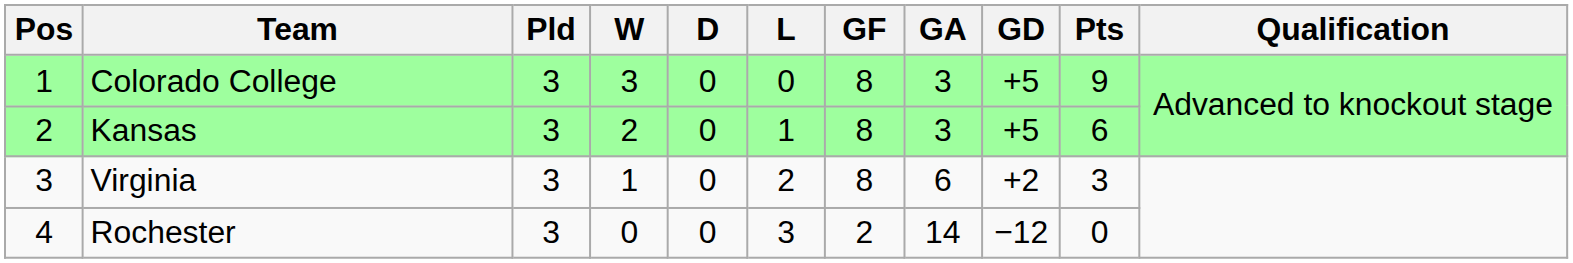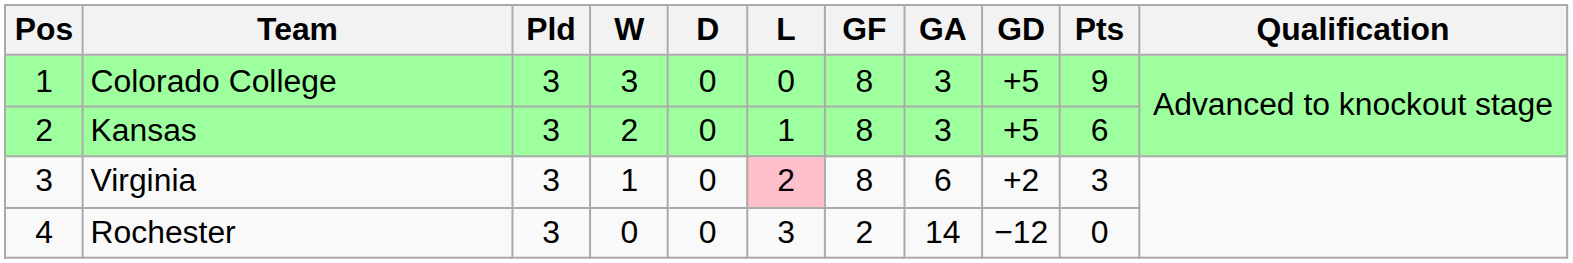(786, 181) no background -> (786, 181) pink background
